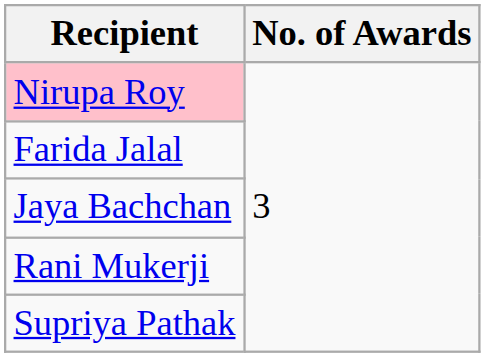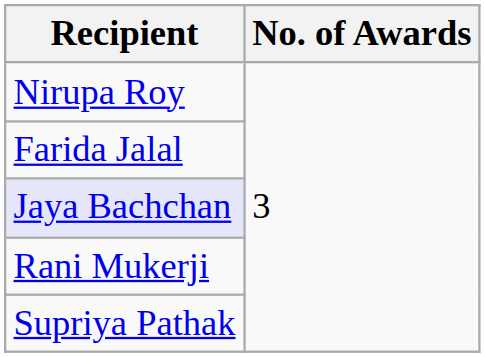(99, 91) pink background -> (99, 91) no background
(122, 206) no background -> (122, 206) lavender background
